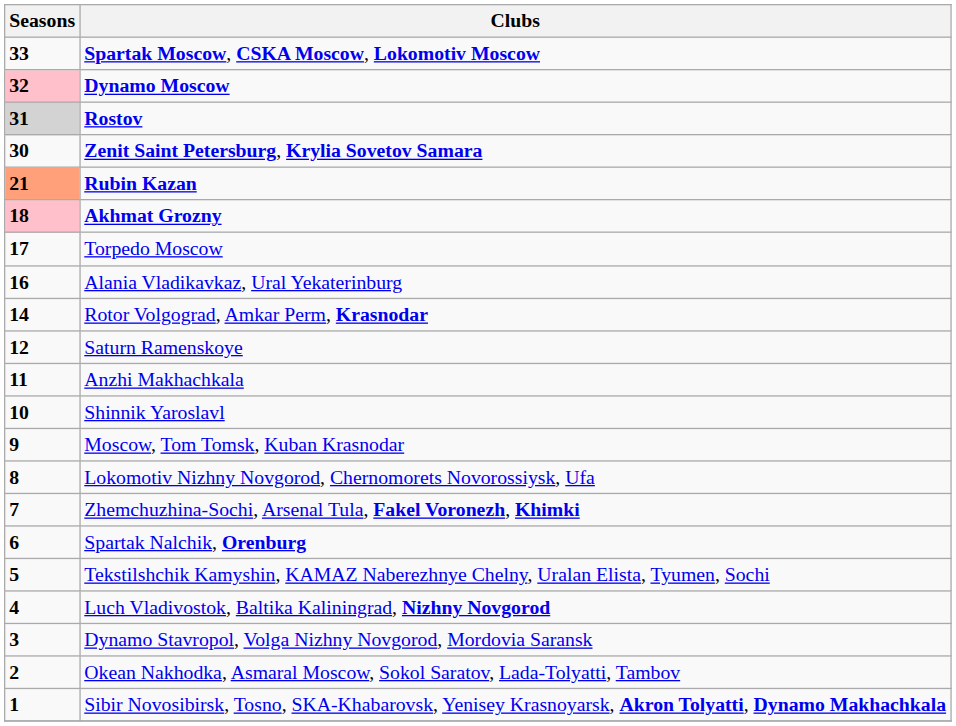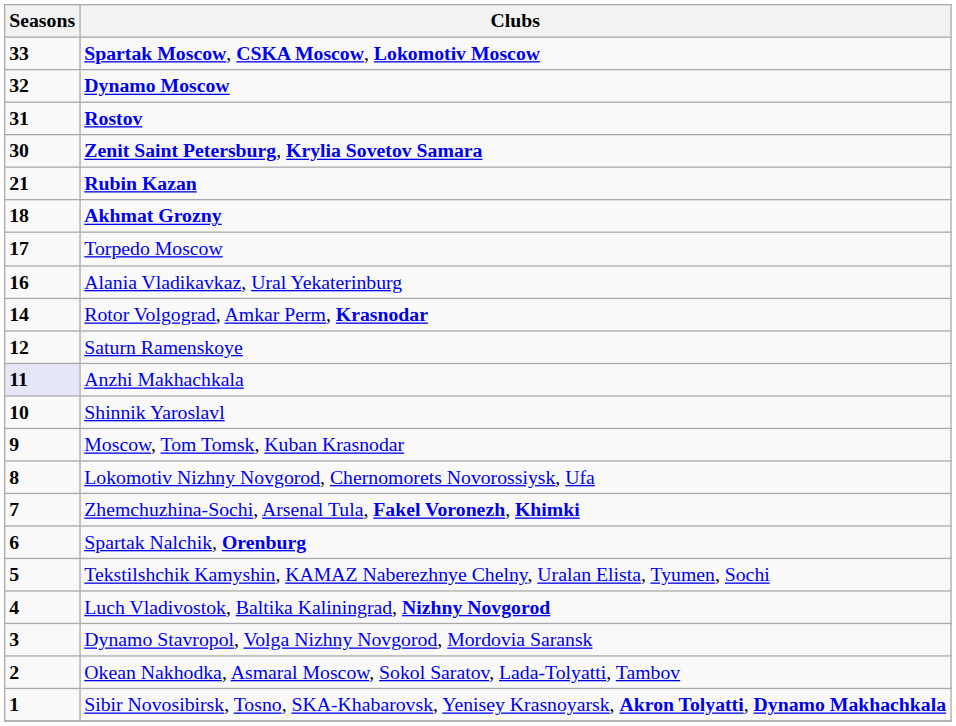(19, 86) pink background -> (19, 86) no background
(19, 118) lightgrey background -> (19, 118) no background
(19, 183) lightsalmon background -> (19, 183) no background
(19, 216) pink background -> (19, 216) no background
(19, 379) no background -> (19, 379) lavender background
